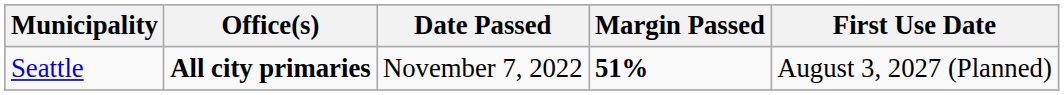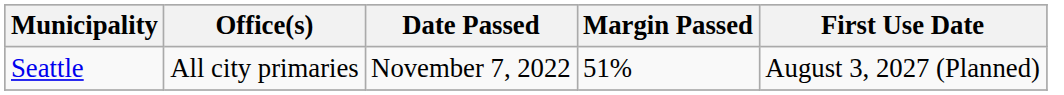(270, 68) bold -> (265, 68) normal
(622, 68) bold -> (608, 68) normal
